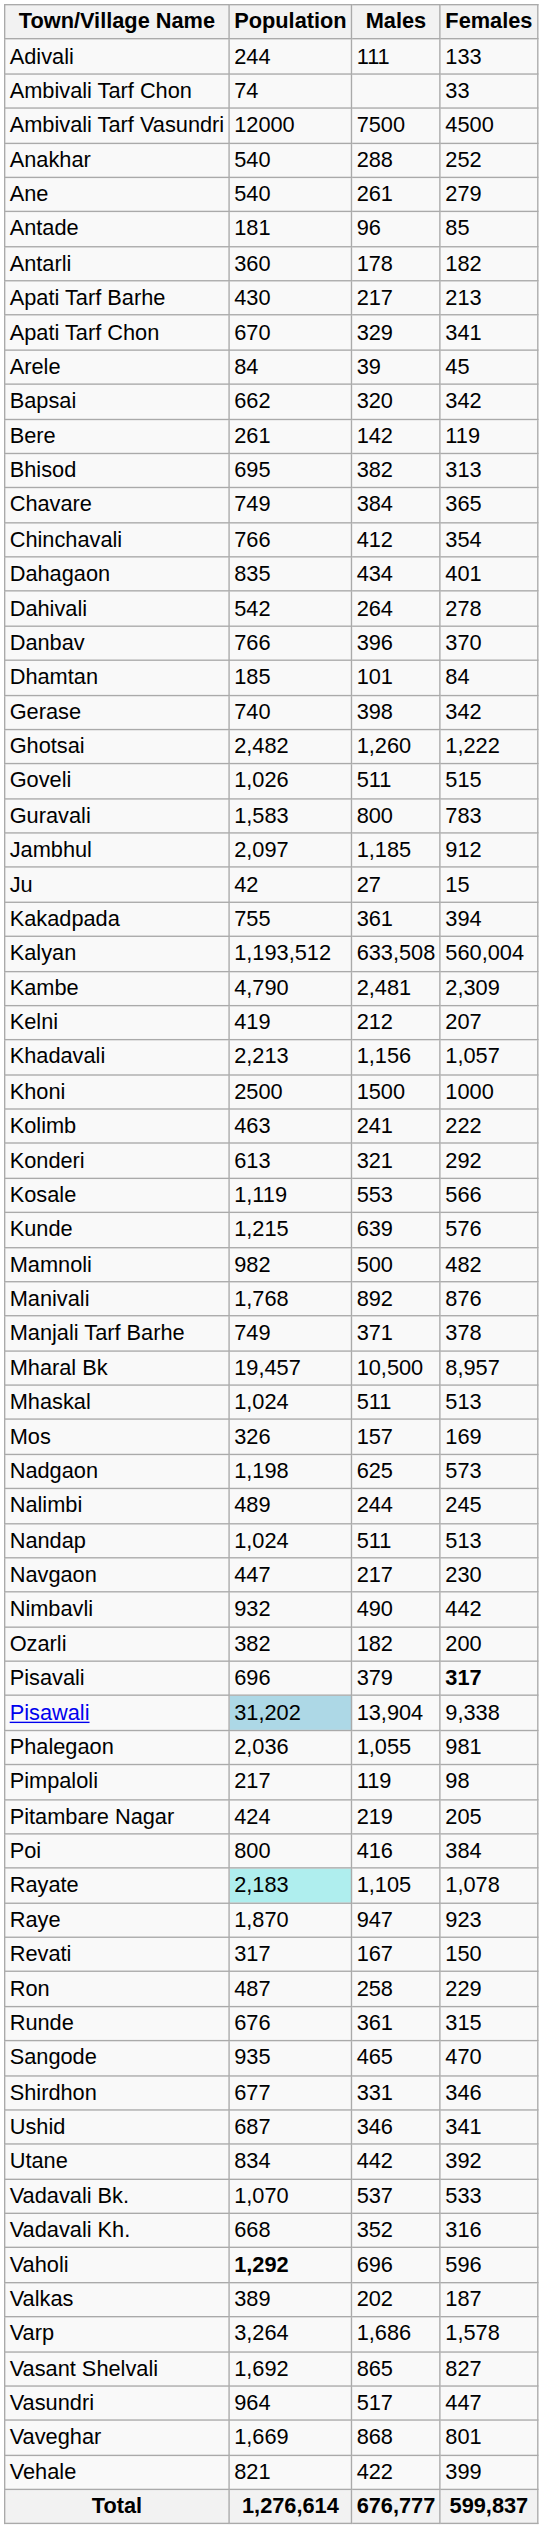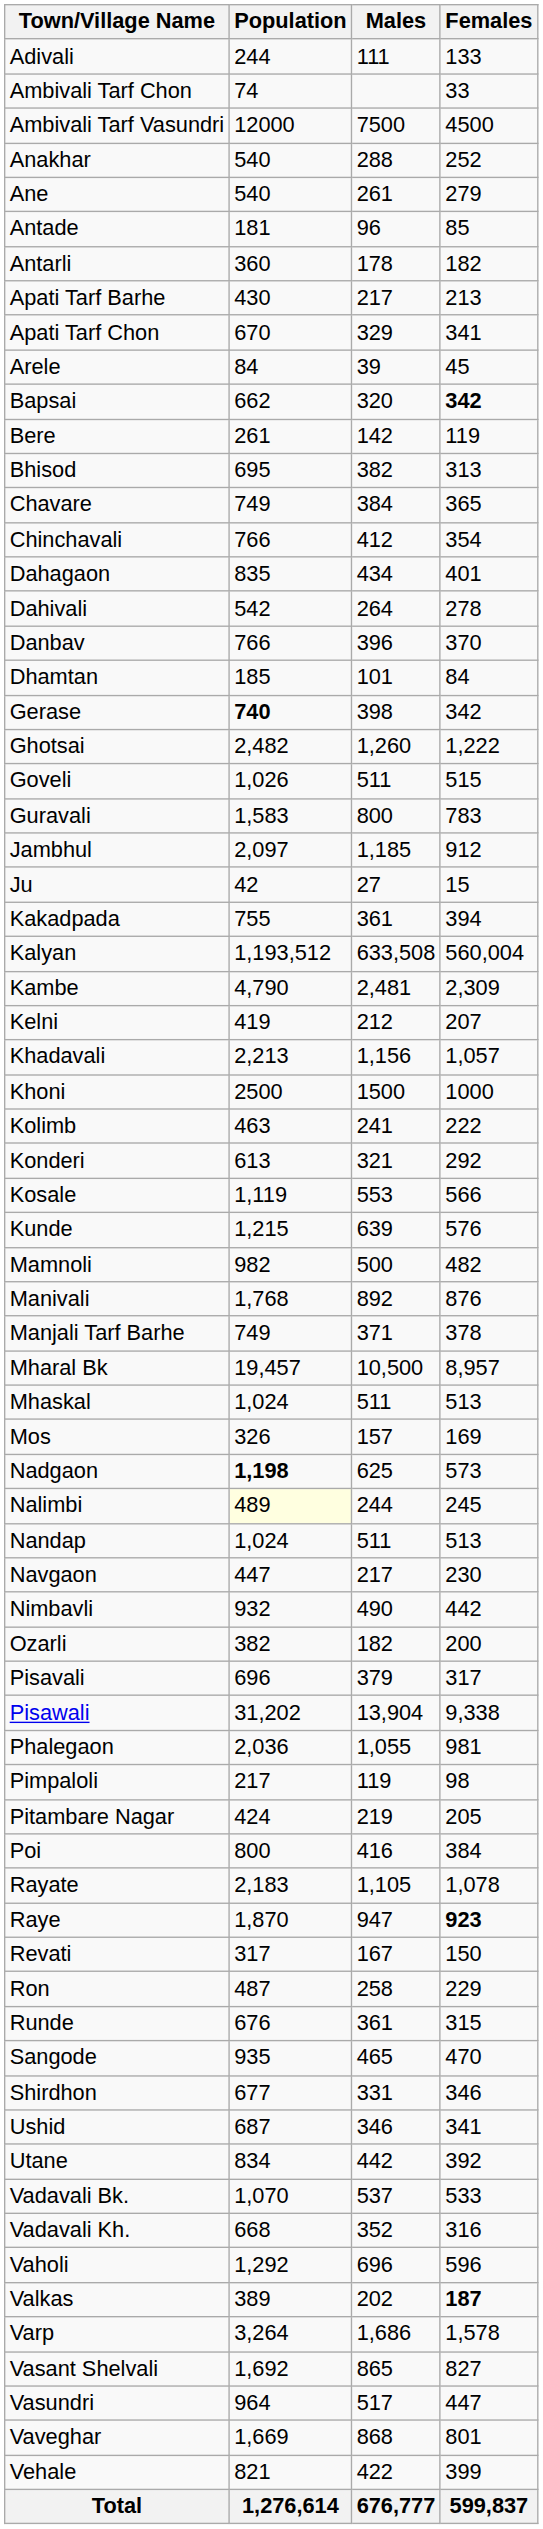(463, 401) normal -> (463, 401) bold
(252, 711) normal -> (252, 711) bold
(261, 1471) normal -> (261, 1471) bold
(252, 1505) no background -> (252, 1505) lightyellow background
(463, 1678) bold -> (463, 1678) normal
(267, 1712) lightblue background -> (267, 1712) no background
(261, 1885) paleturquoise background -> (261, 1885) no background
(463, 1919) normal -> (463, 1919) bold
(261, 2264) bold -> (261, 2264) normal
(463, 2299) normal -> (463, 2299) bold
